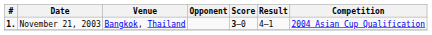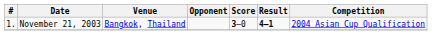(11, 24) bold -> (11, 24) normal
(266, 24) normal -> (266, 24) bold
